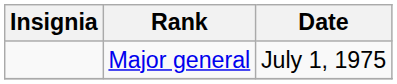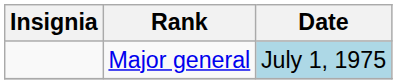(324, 59) no background -> (324, 59) lightblue background
